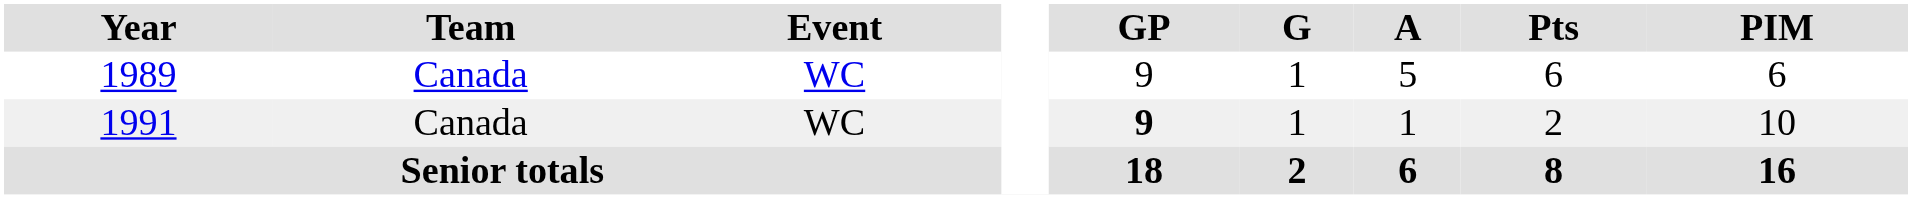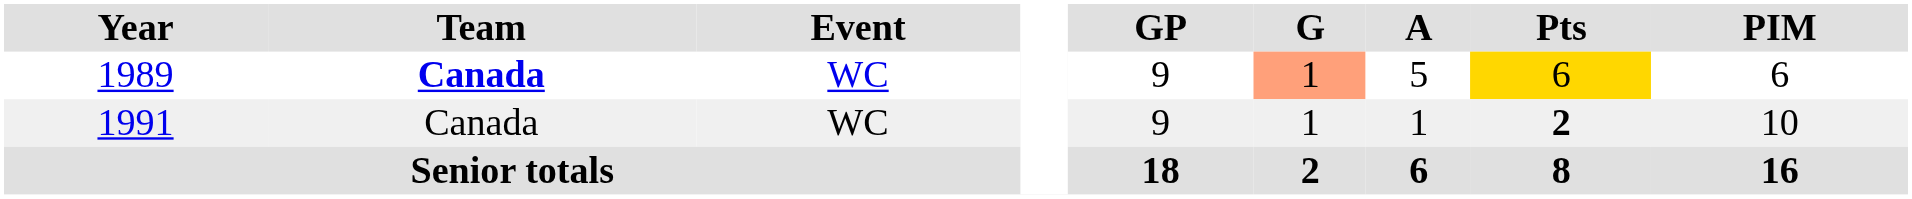(471, 74) normal -> (481, 74) bold
(1297, 74) no background -> (1310, 74) lightsalmon background
(1554, 74) no background -> (1561, 74) gold background
(1144, 122) bold -> (1161, 122) normal
(1554, 122) normal -> (1561, 122) bold
